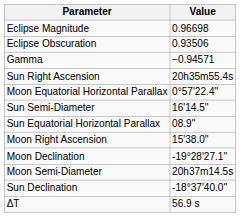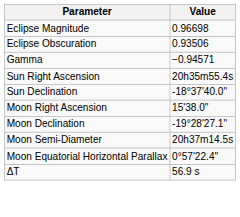rows swapped: (42, 188) <-> (87, 92)
- row: (51, 108)
- row: (83, 124)
